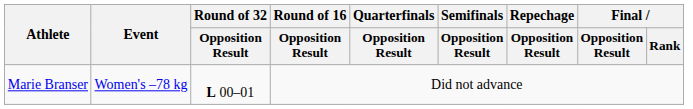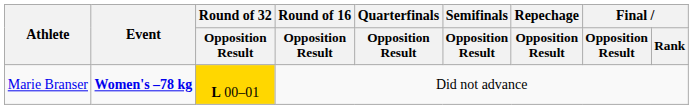(141, 85) normal -> (143, 85) bold
(230, 93) no background -> (235, 93) gold background
